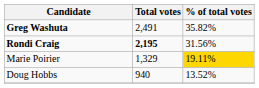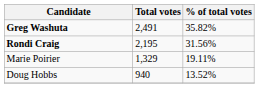(146, 43) bold -> (146, 43) normal
(201, 59) gold background -> (201, 59) no background
